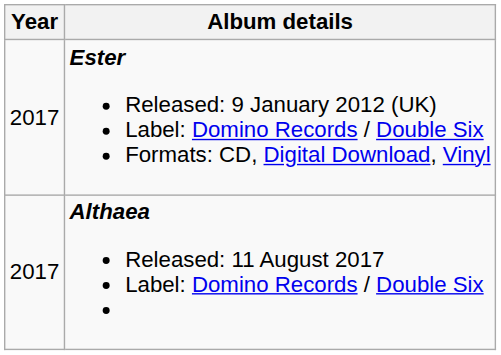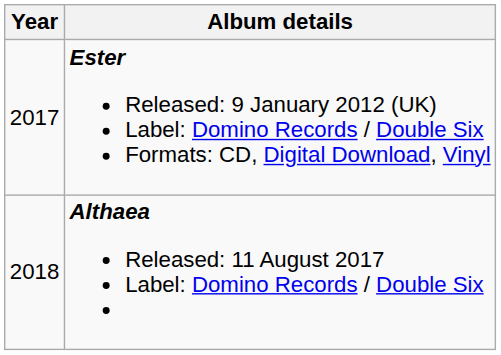(35, 271) 2017 -> (35, 271) 2018
